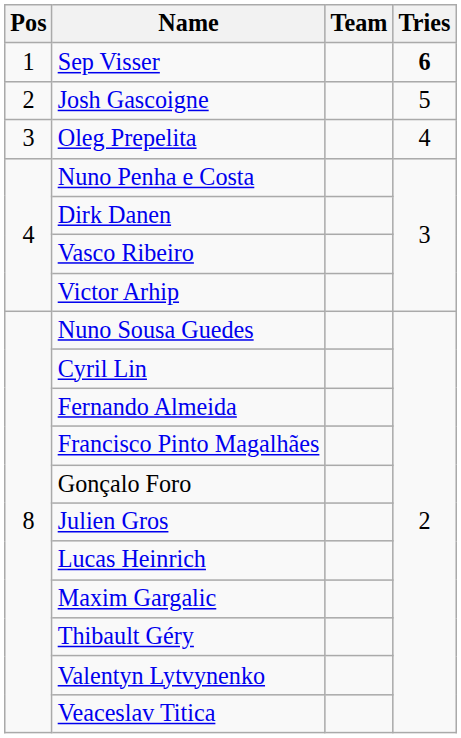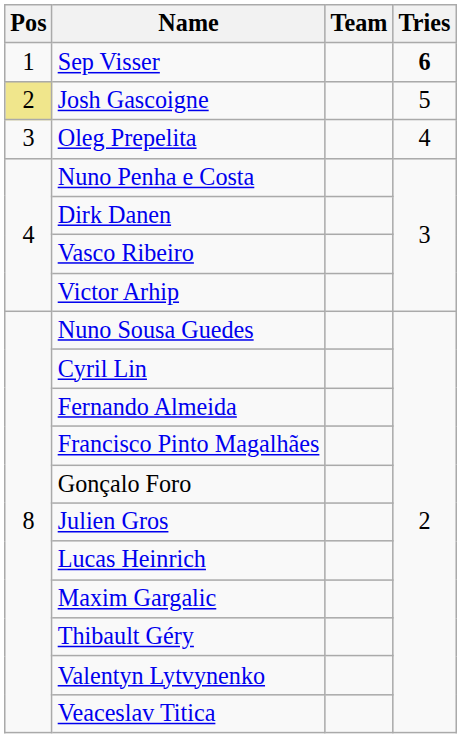(28, 100) no background -> (28, 100) khaki background
